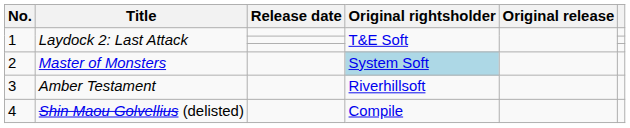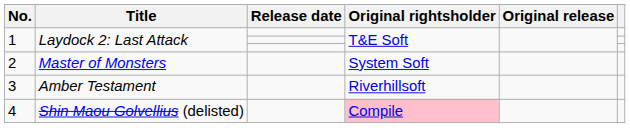(389, 63) lightblue background -> (389, 63) no background
(376, 110) no background -> (376, 110) pink background
